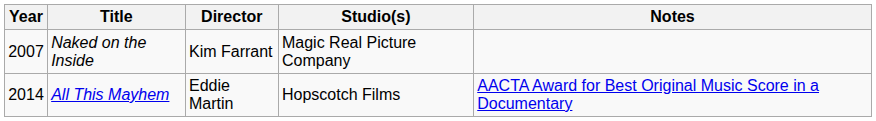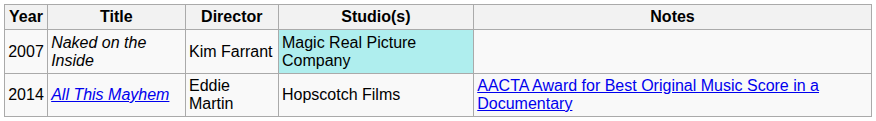(349, 51) no background -> (349, 51) paleturquoise background
